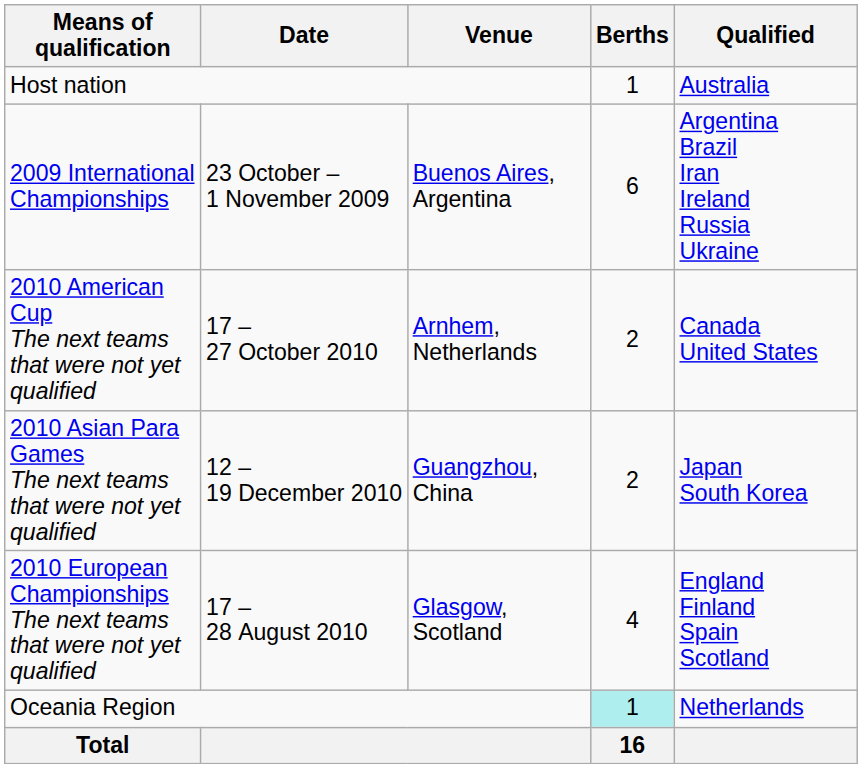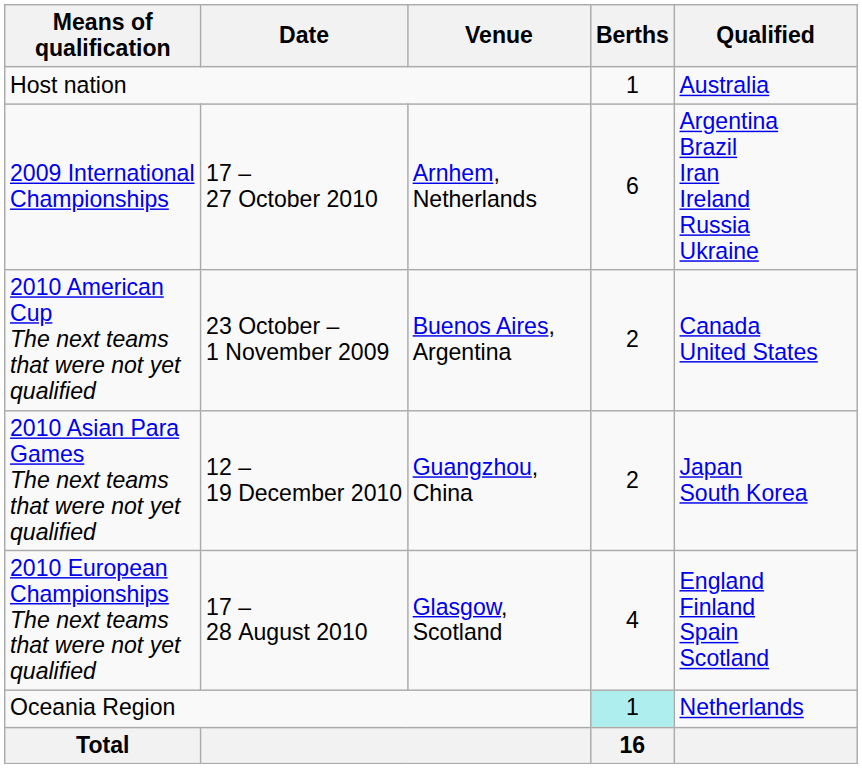(298, 186) 23 October – 1 November 2009 -> (292, 186) 17 – 27 October 2010
(484, 186) Buenos Aires, Argentina -> (475, 186) Arnhem, Netherlands
(292, 339) 17 – 27 October 2010 -> (298, 339) 23 October – 1 November 2009
(475, 339) Arnhem, Netherlands -> (484, 339) Buenos Aires, Argentina
